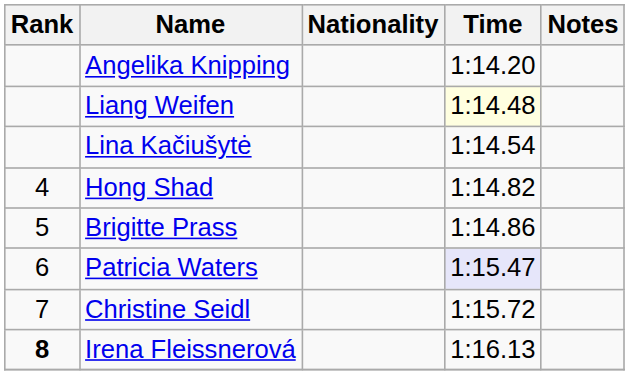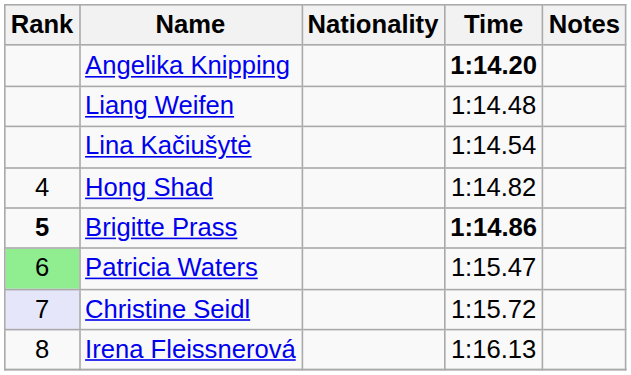(493, 65) normal -> (494, 65) bold
(493, 106) lightyellow background -> (494, 106) no background
(42, 227) normal -> (42, 227) bold
(493, 227) normal -> (494, 227) bold
(42, 268) no background -> (42, 268) lightgreen background
(493, 268) lavender background -> (494, 268) no background
(42, 308) no background -> (42, 308) lavender background
(42, 349) bold -> (42, 349) normal
